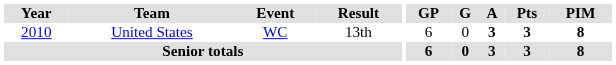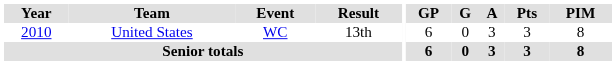(492, 32) bold -> (492, 32) normal
(527, 32) bold -> (527, 32) normal
(581, 32) bold -> (581, 32) normal
